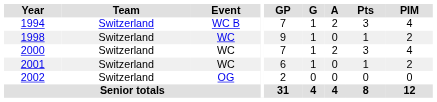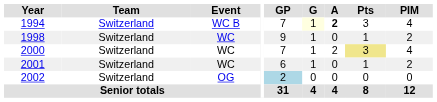(313, 24) no background -> (313, 24) lightyellow background
(335, 24) normal -> (335, 24) bold
(366, 51) no background -> (366, 51) khaki background
(283, 77) no background -> (283, 77) lightblue background
